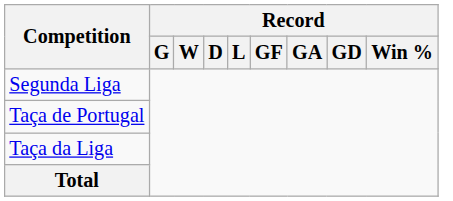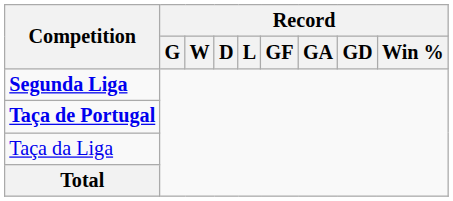(65, 84) normal -> (68, 84) bold
(77, 116) normal -> (82, 116) bold
